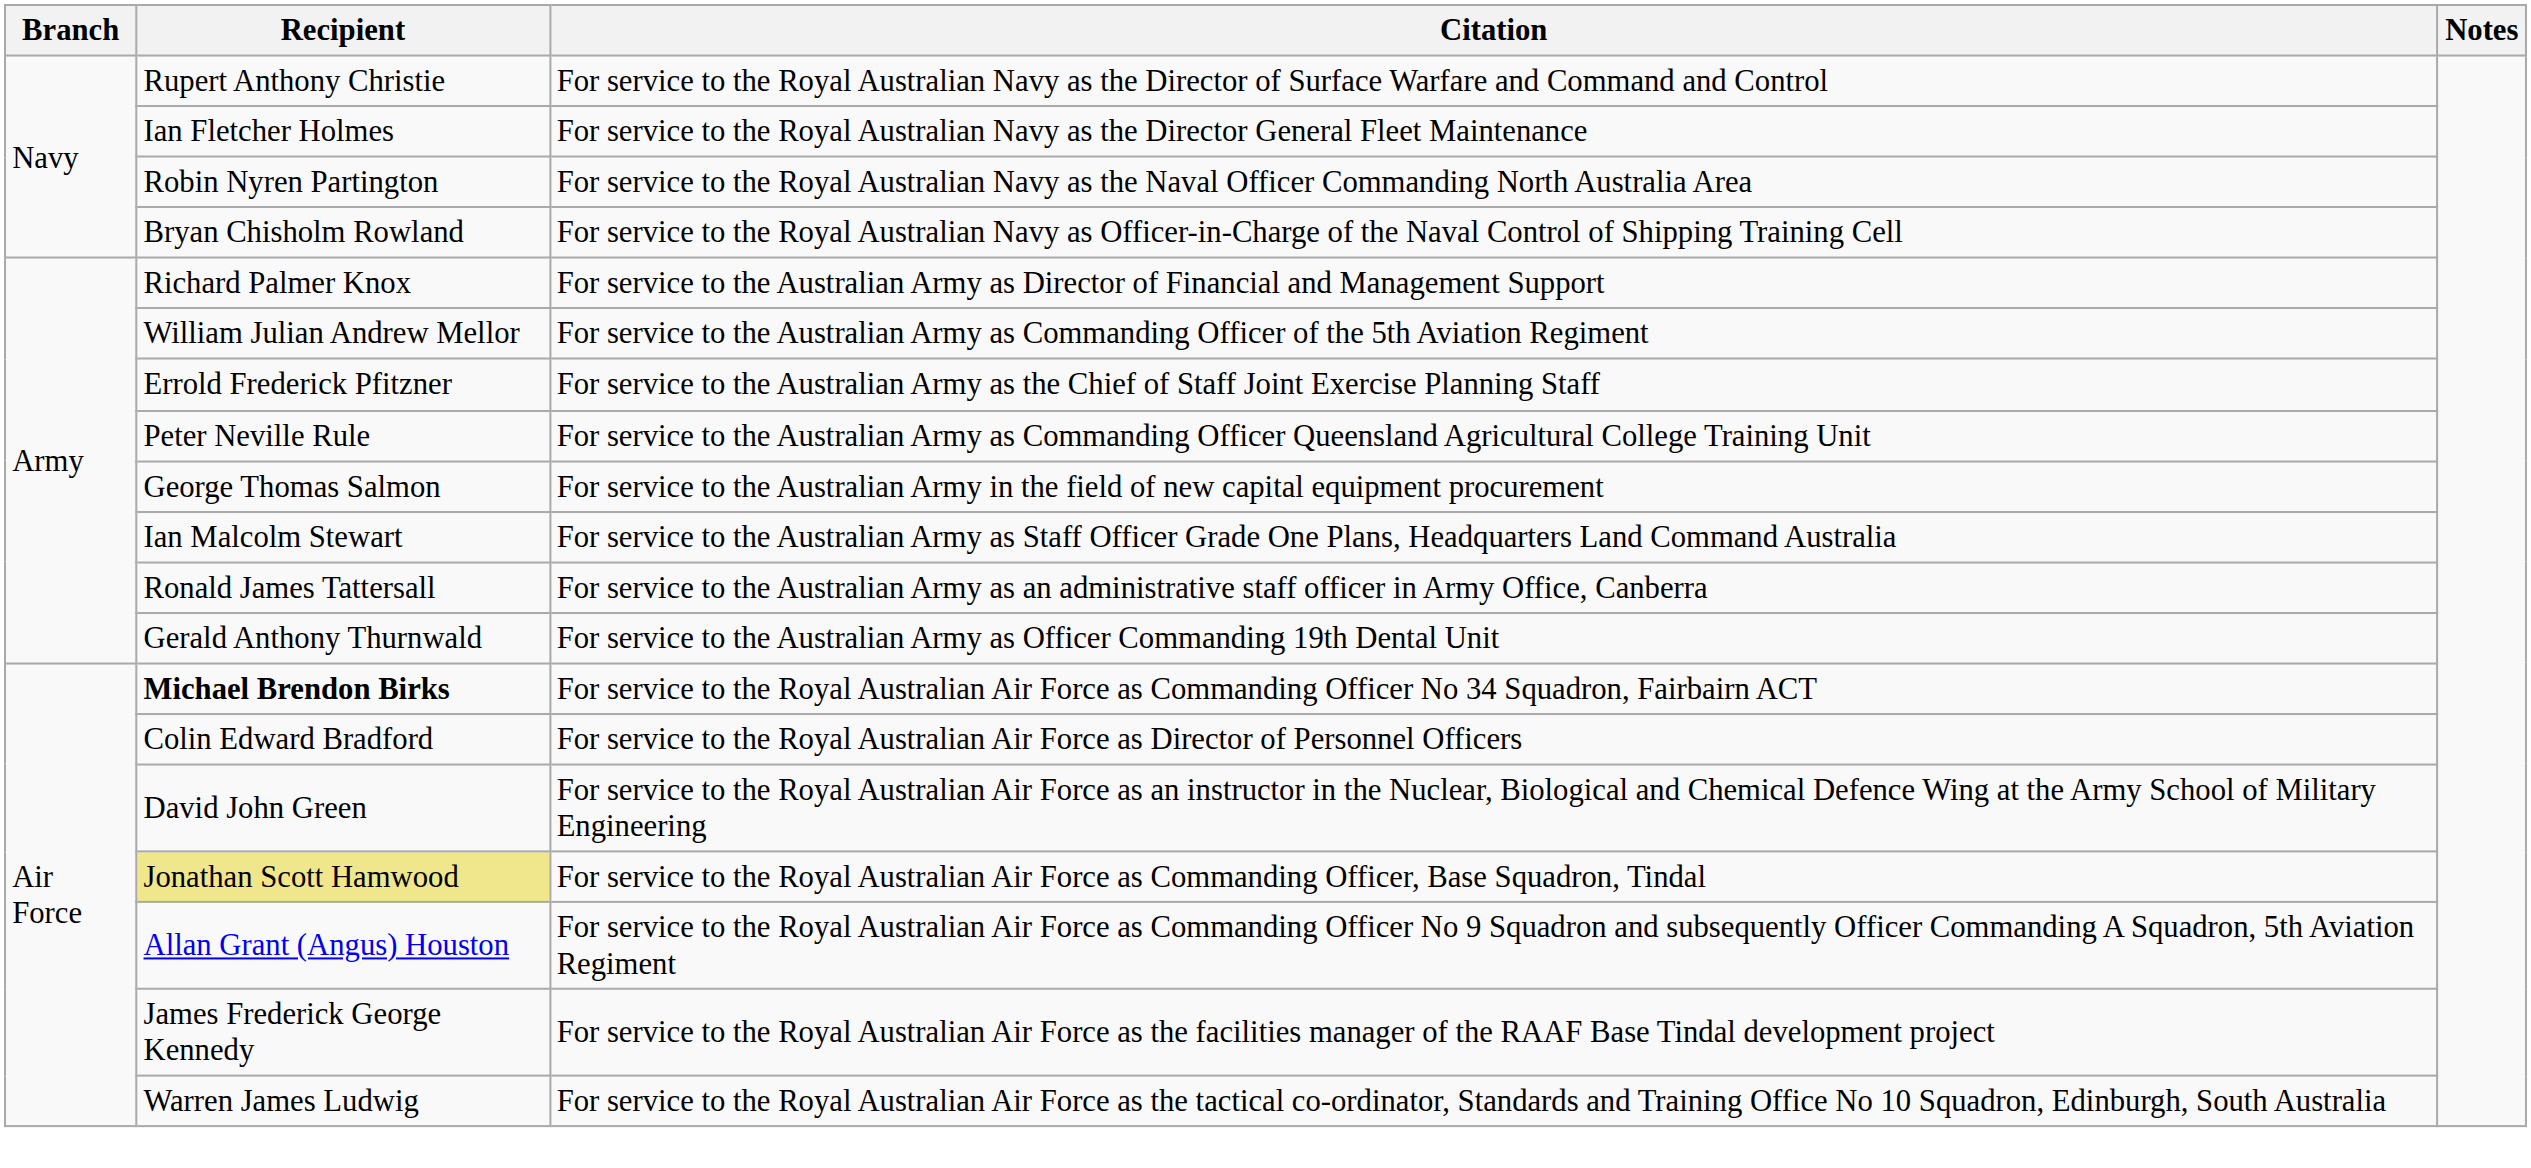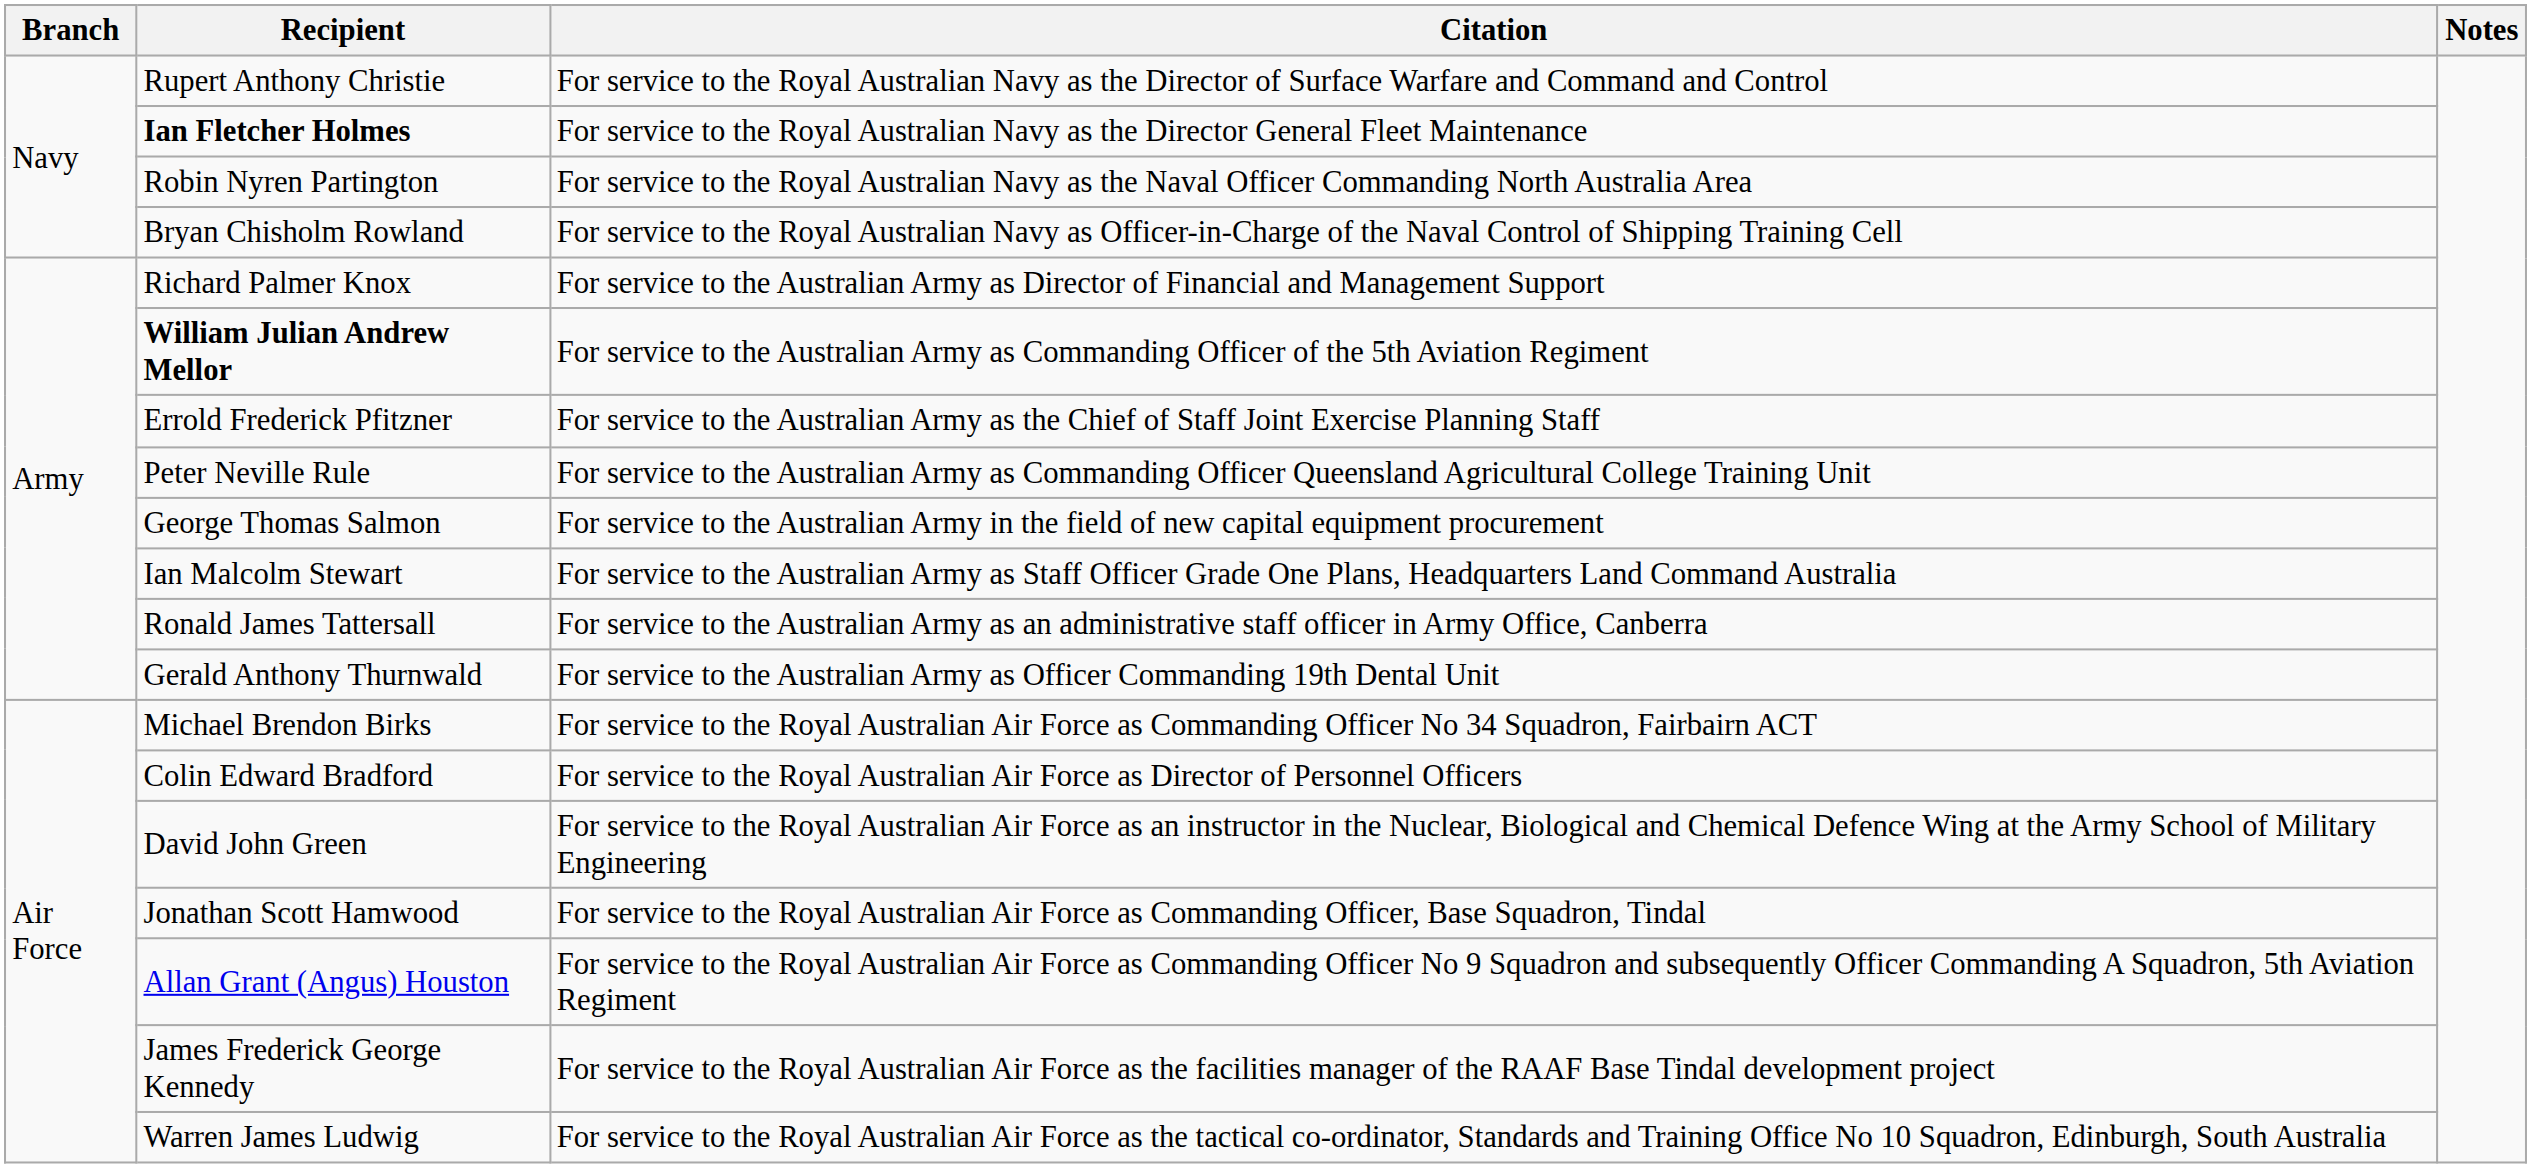(269, 131) normal -> (277, 131) bold
(332, 333) normal -> (296, 351) bold
(297, 688) bold -> (288, 724) normal
(301, 876) khaki background -> (301, 912) no background
